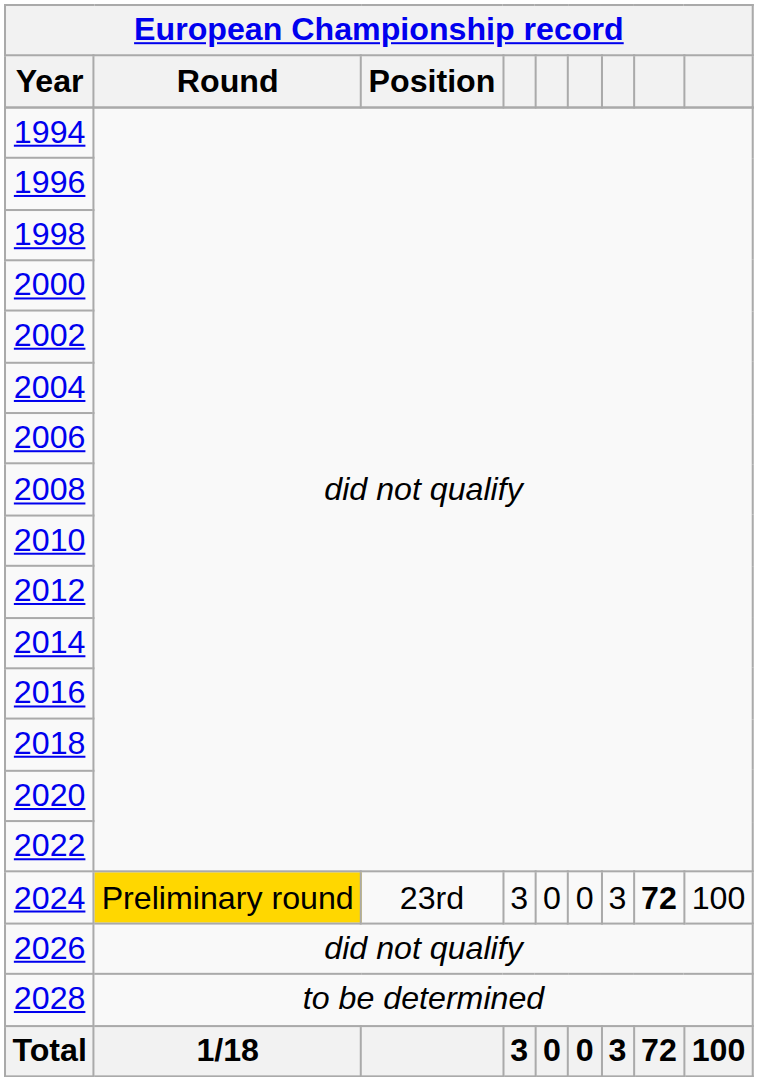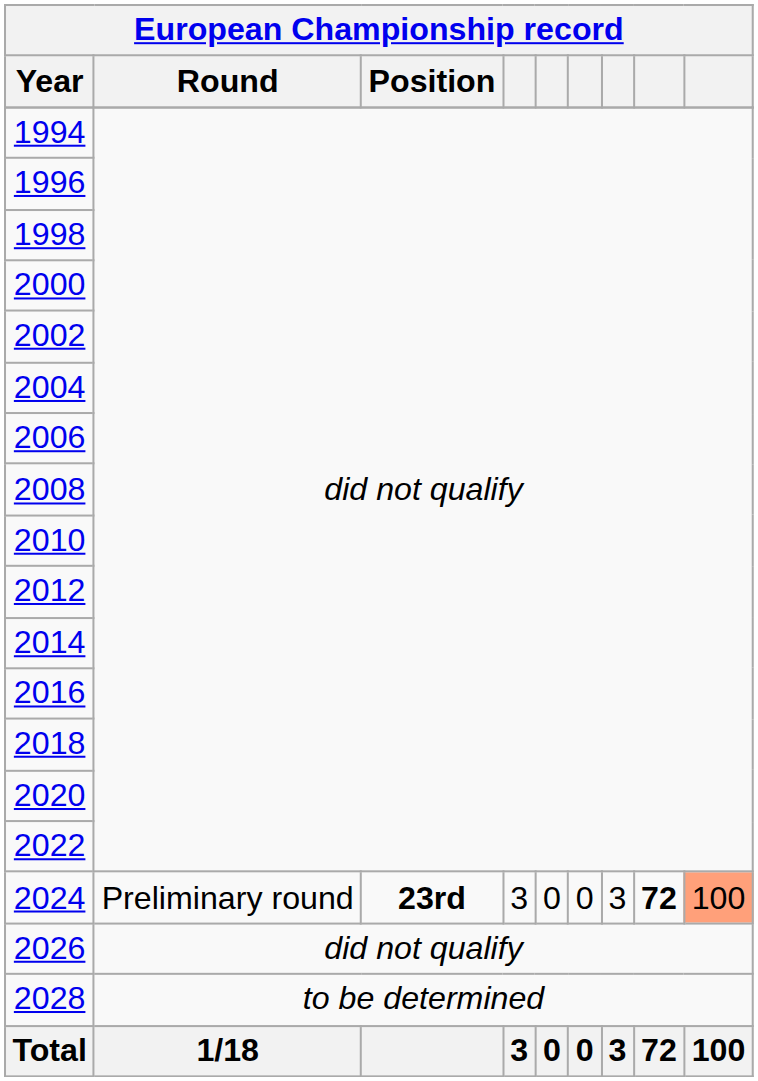(228, 897) gold background -> (228, 897) no background
(432, 897) normal -> (432, 897) bold
(719, 897) no background -> (719, 897) lightsalmon background
